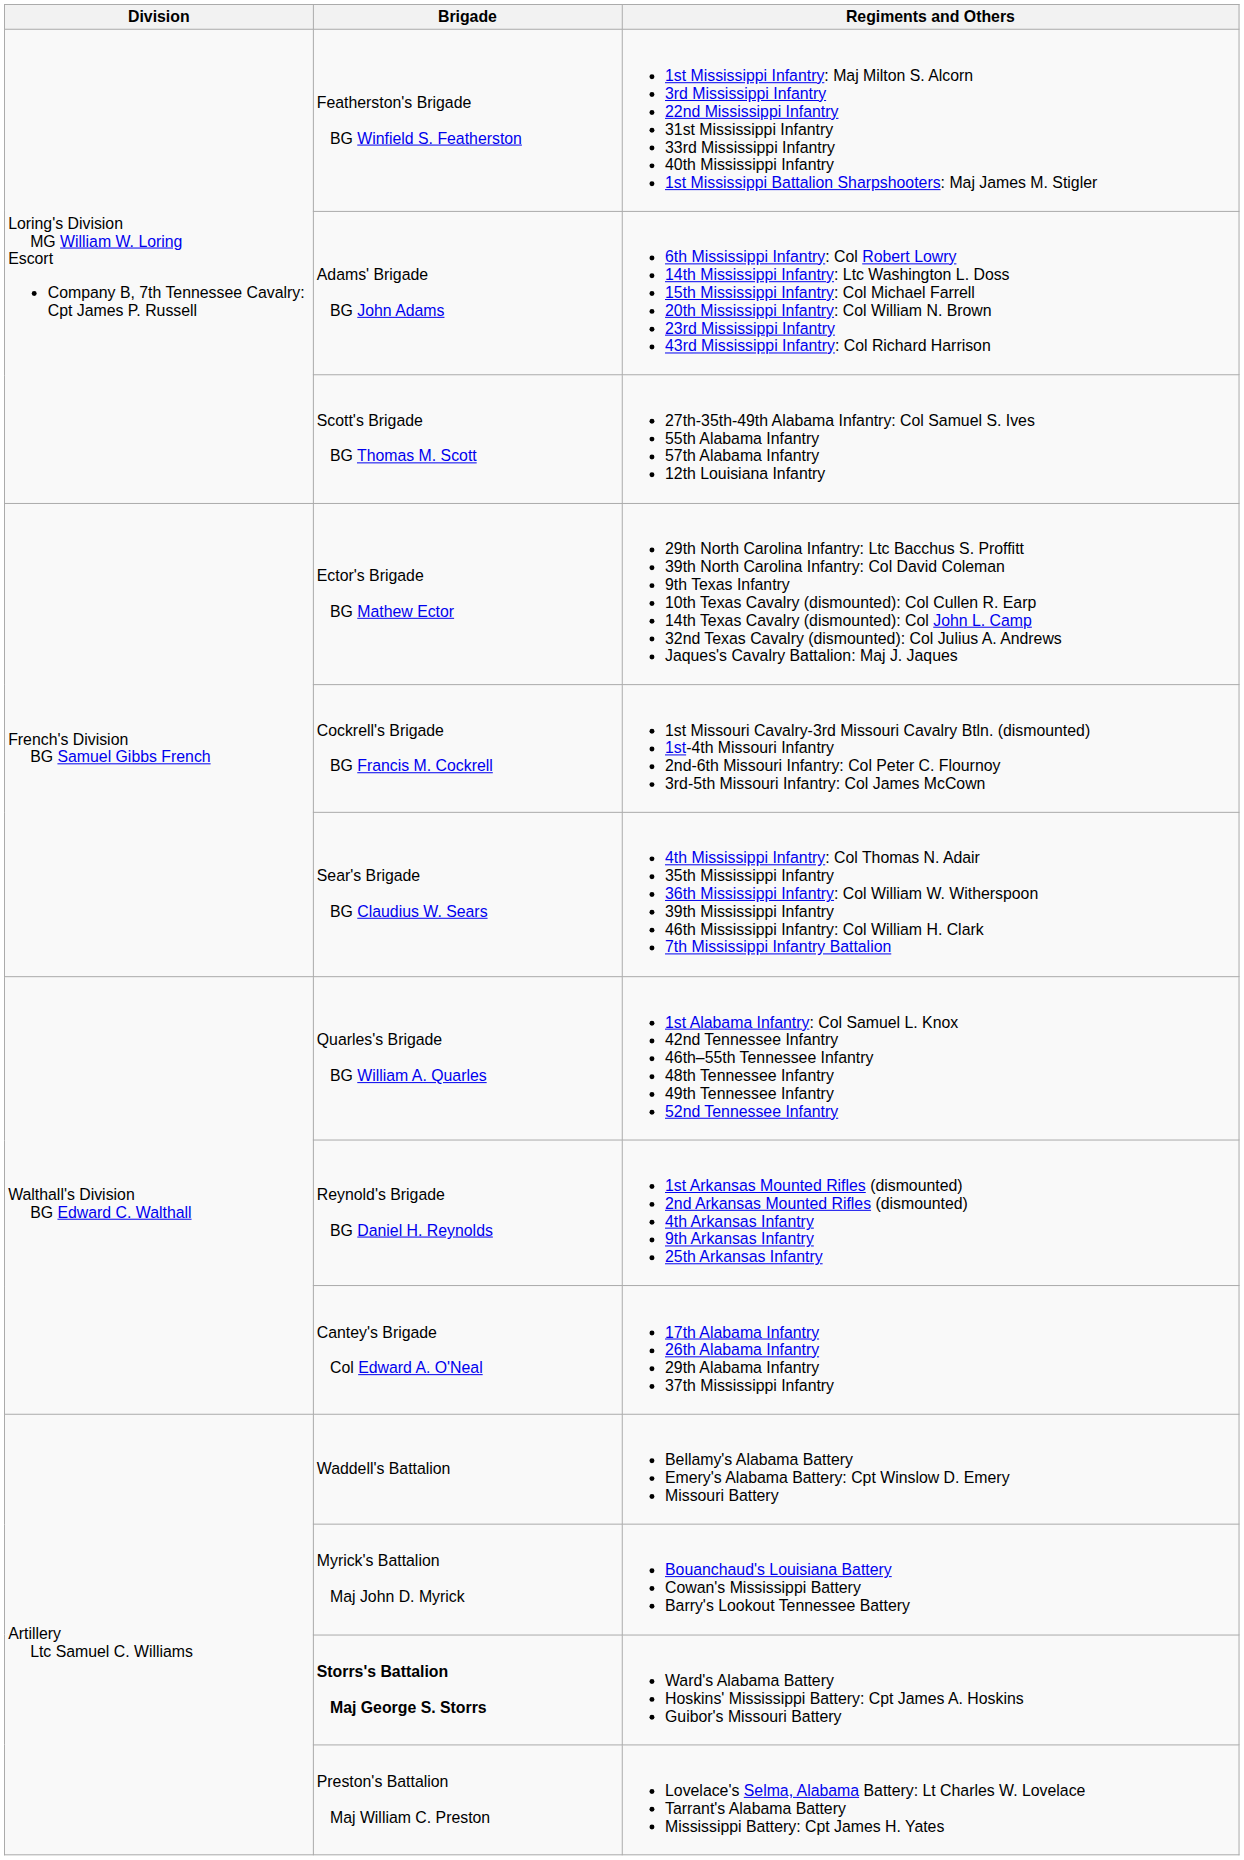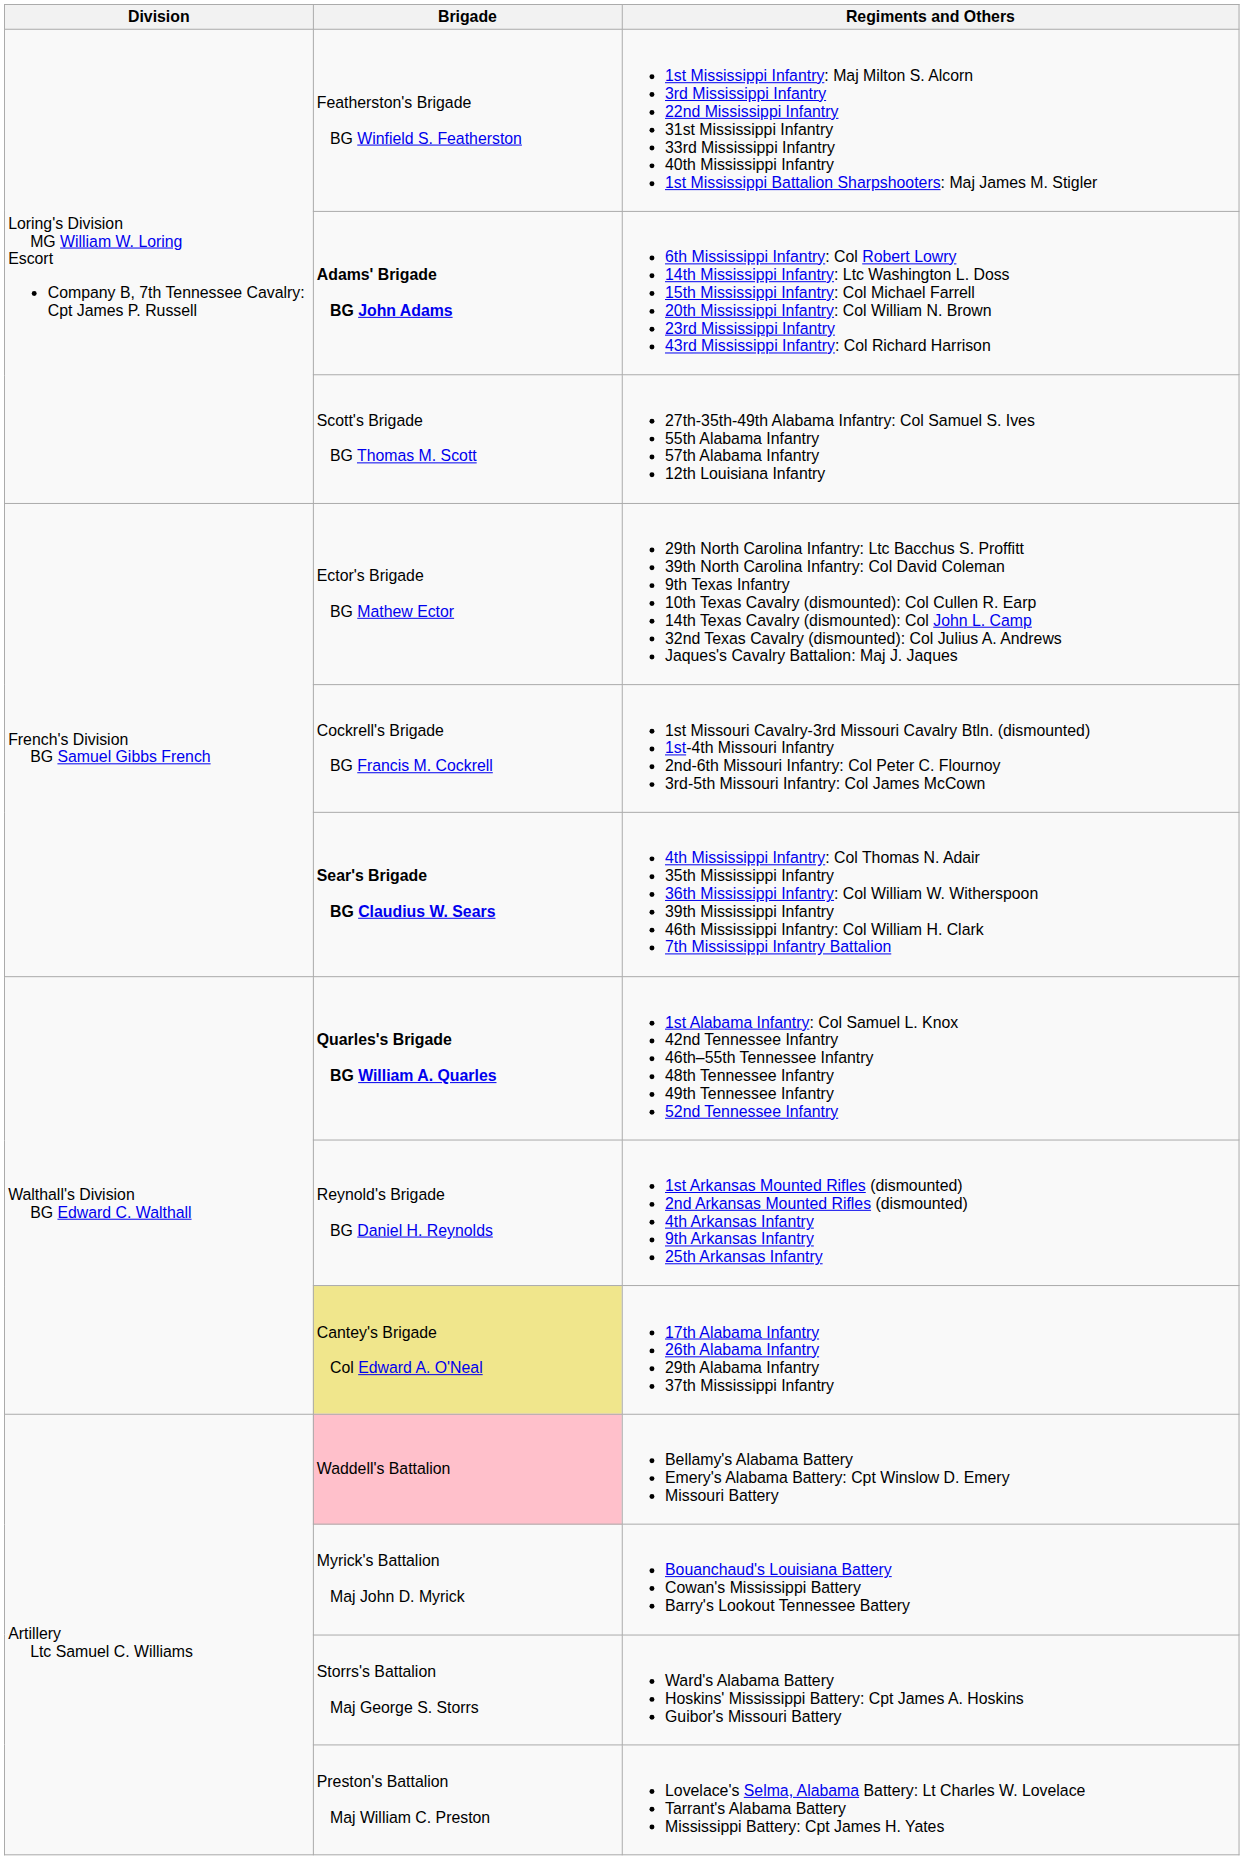(381, 293) normal -> (385, 293) bold
(402, 894) normal -> (406, 894) bold
(402, 1058) normal -> (407, 1058) bold
(400, 1349) no background -> (400, 1349) khaki background
(384, 1469) no background -> (384, 1469) pink background
(402, 1689) bold -> (398, 1689) normal
